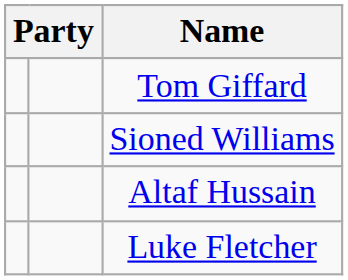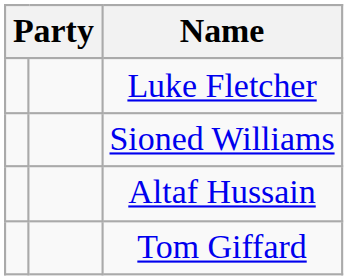rows swapped: (222, 85) <-> (222, 246)
